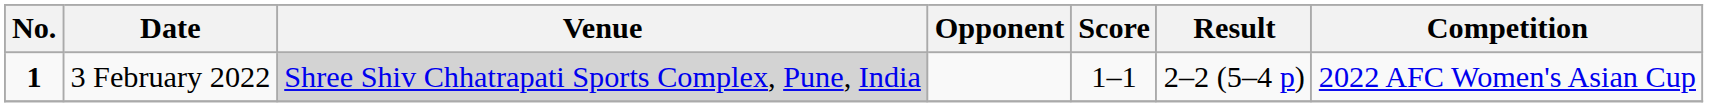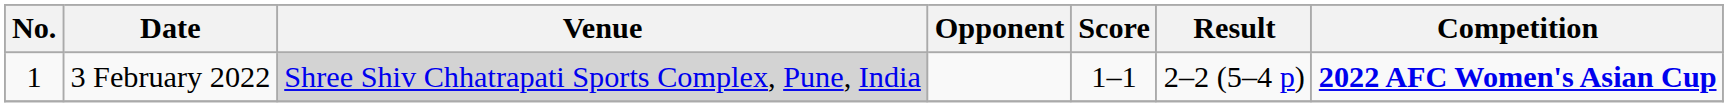(34, 76) bold -> (34, 76) normal
(1507, 76) normal -> (1518, 76) bold
